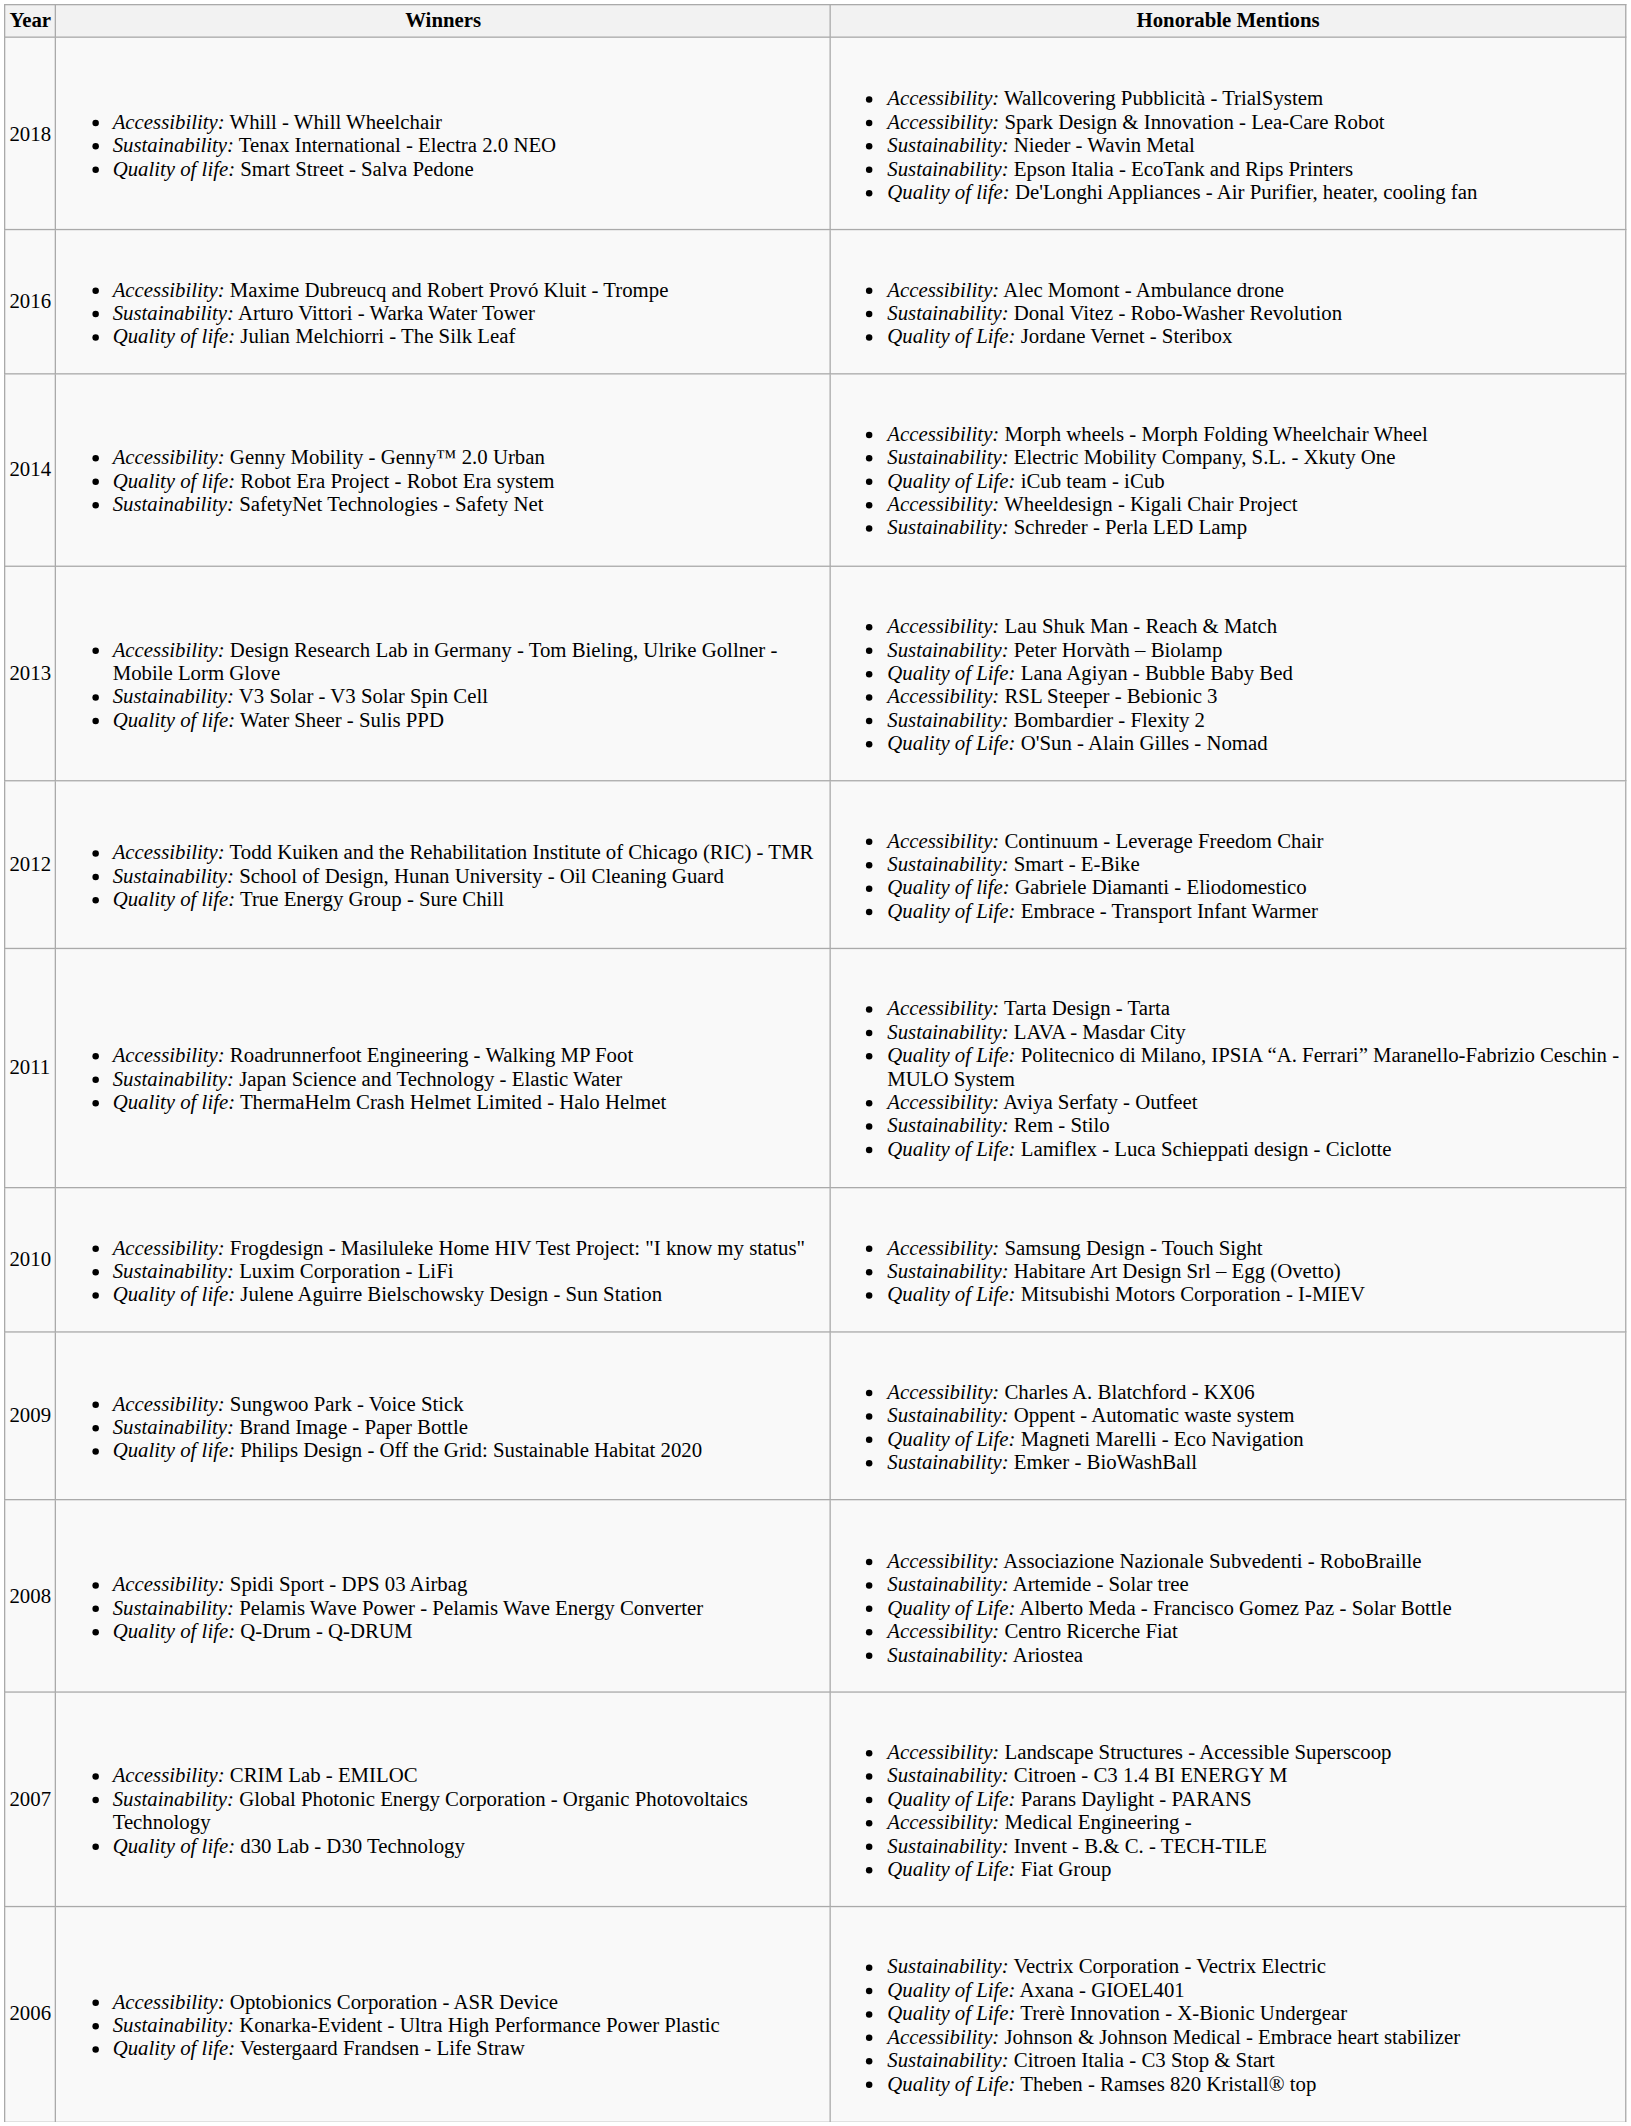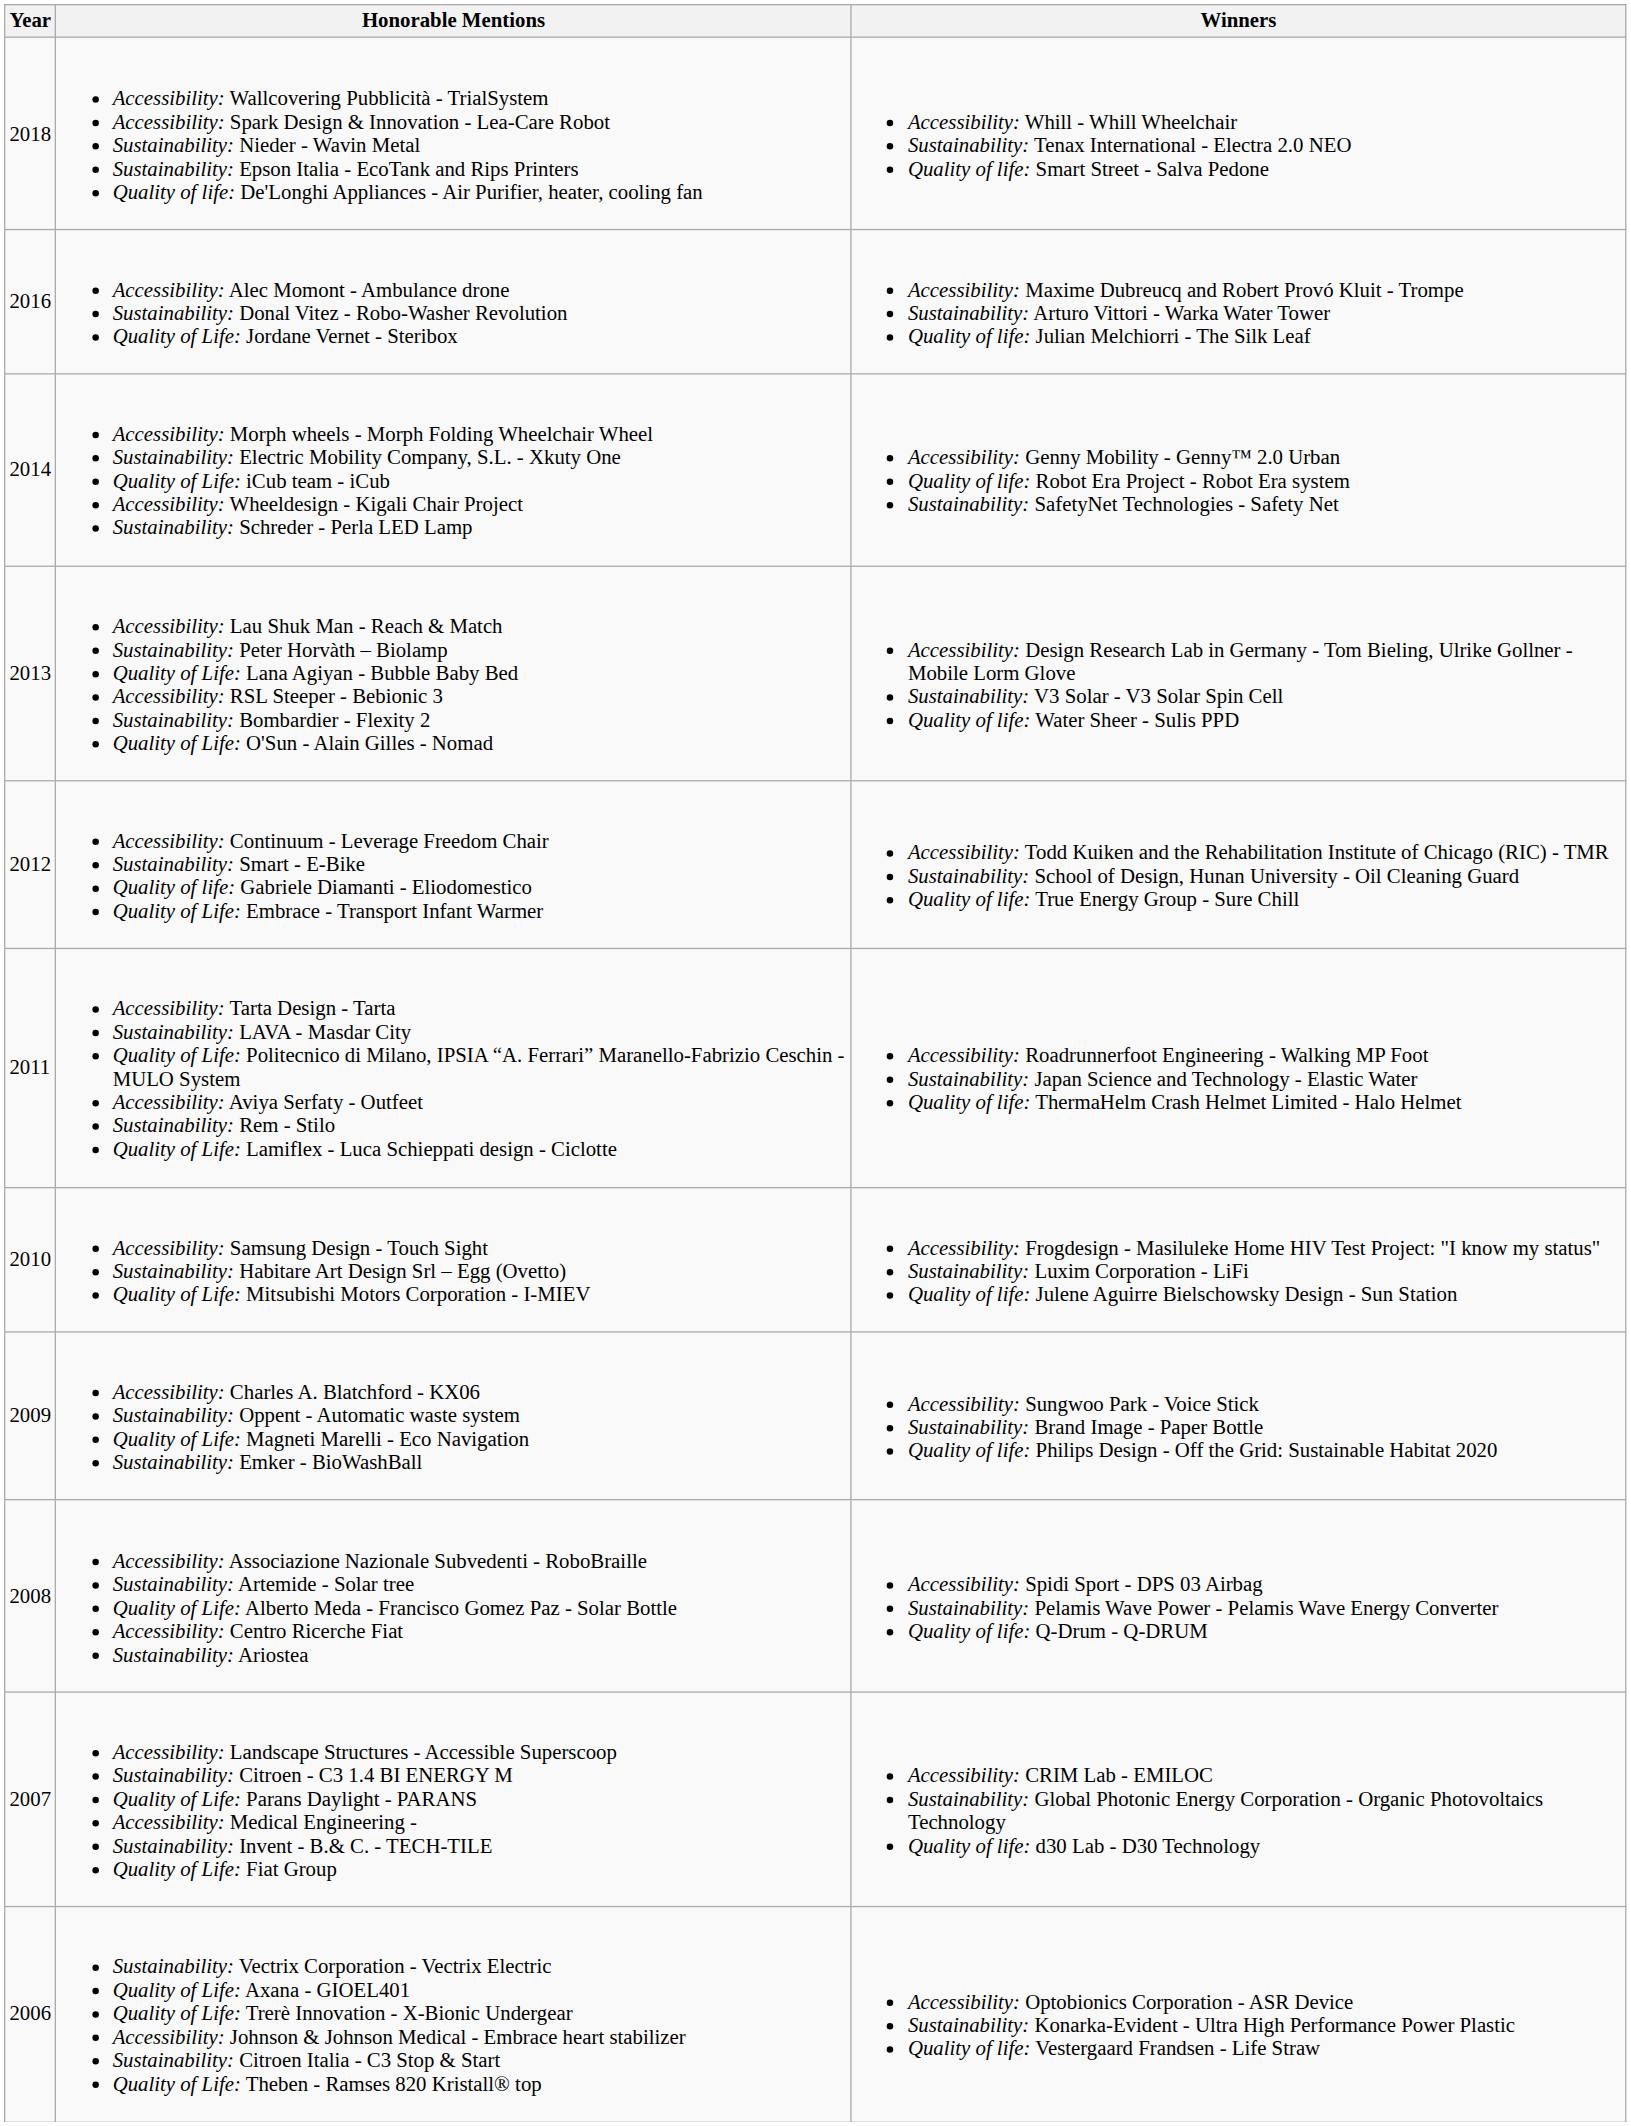columns swapped: (443, 20) <-> (1228, 20)
